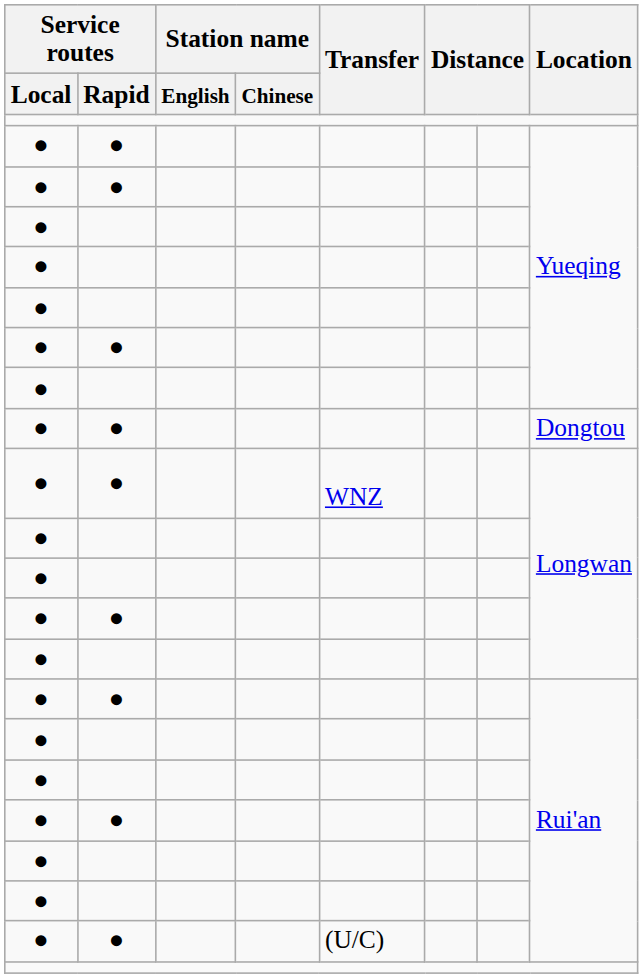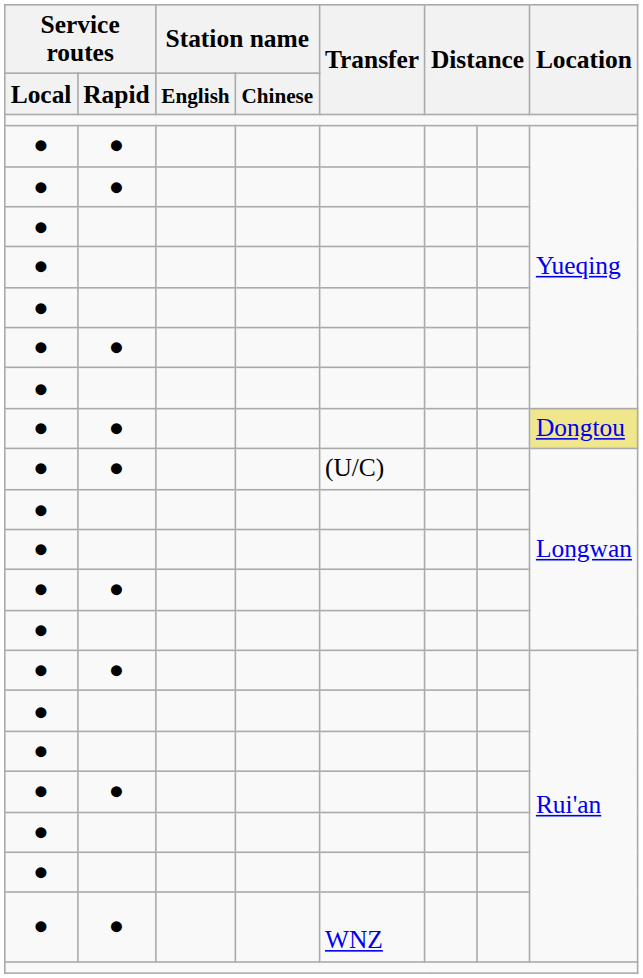(580, 428) no background -> (580, 428) khaki background
(354, 497) WNZ -> (355, 468) (U/C)
(355, 940) (U/C) -> (354, 940) WNZ
